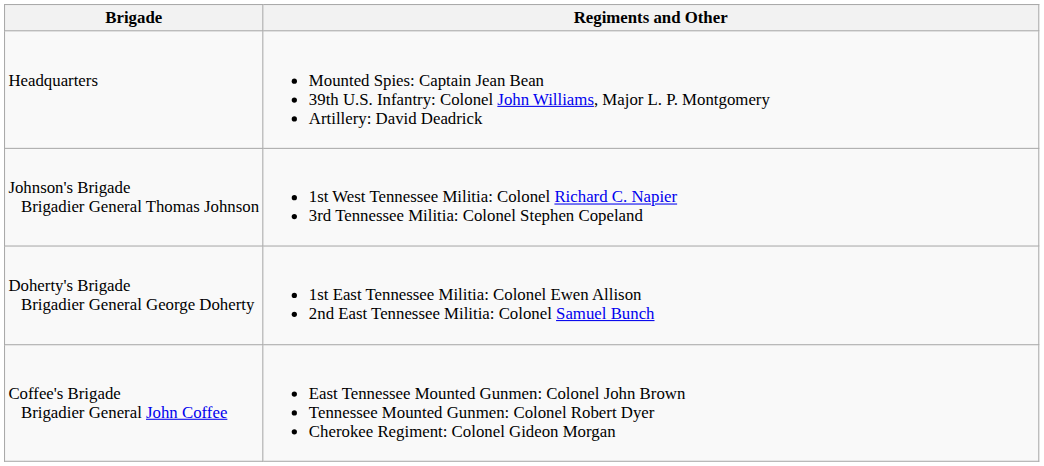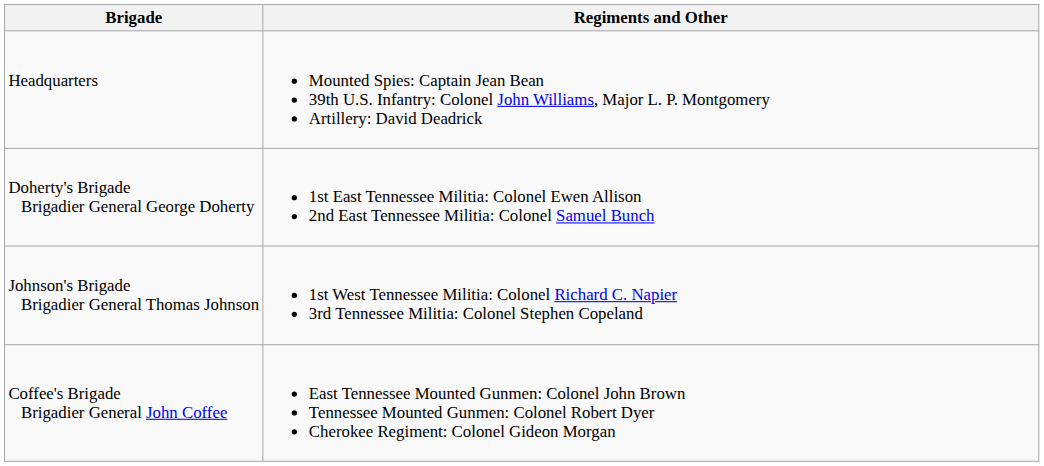rows swapped: (131, 295) <-> (134, 197)
